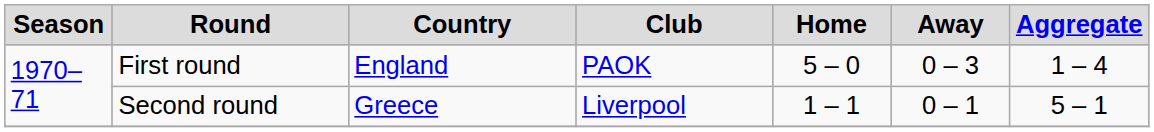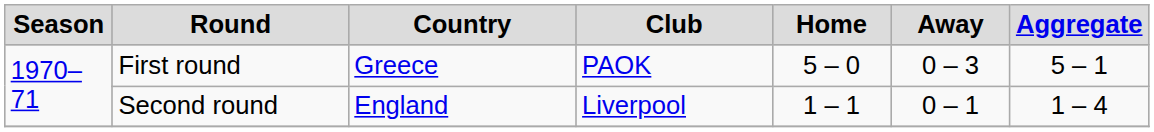(401, 65) England -> (396, 65) Greece
(1079, 65) 1 – 4 -> (1079, 65) 5 – 1
(396, 106) Greece -> (401, 106) England
(1079, 106) 5 – 1 -> (1079, 106) 1 – 4
